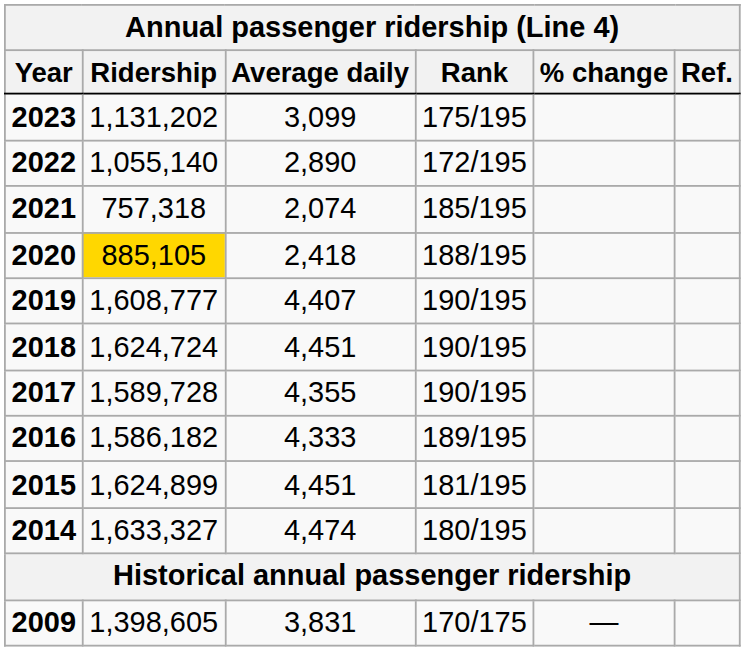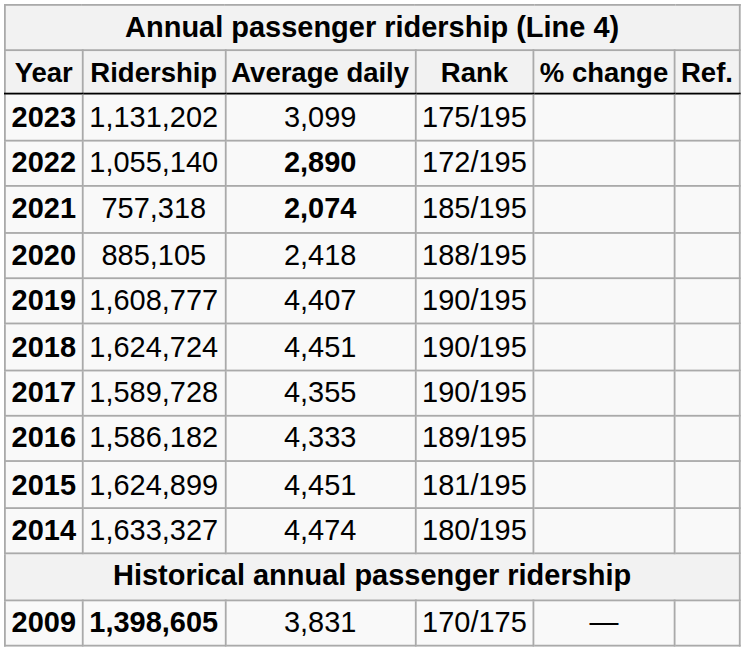(320, 162) normal -> (320, 162) bold
(320, 208) normal -> (320, 208) bold
(154, 254) gold background -> (154, 254) no background
(154, 622) normal -> (154, 622) bold
